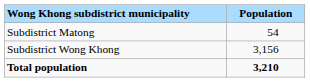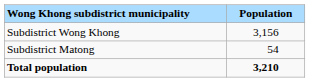rows swapped: (63, 49) <-> (51, 31)
